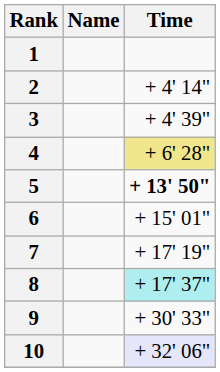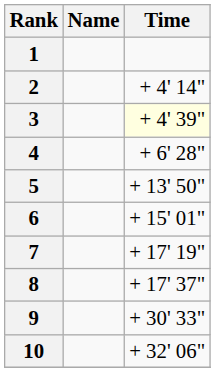(178, 119) no background -> (172, 119) lightyellow background
(178, 152) khaki background -> (172, 152) no background
(170, 185) bold -> (167, 185) normal
(172, 284) paleturquoise background -> (167, 284) no background
(172, 350) lavender background -> (167, 350) no background
